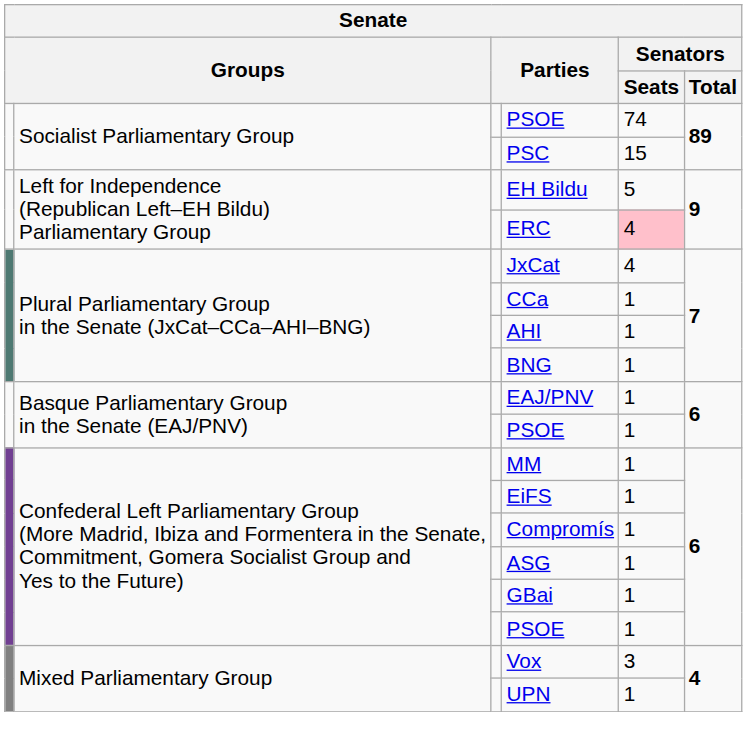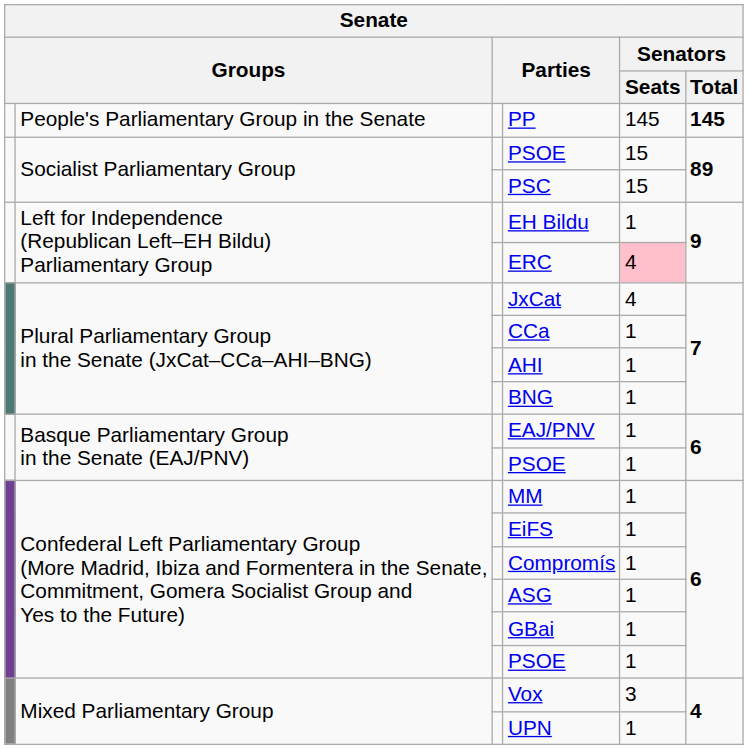+ row: (223, 119)
(635, 119) 74 -> (637, 152) 15
(629, 189) 5 -> (631, 222) 1
